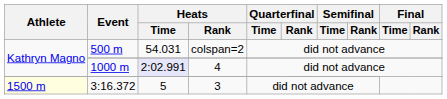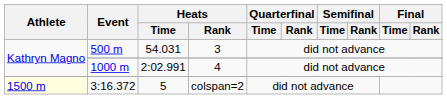(217, 49) colspan=2 -> (217, 49) 3
(163, 67) lavender background -> (163, 67) no background
(217, 86) 3 -> (217, 86) colspan=2
